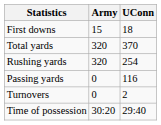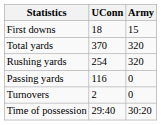columns swapped: (138, 12) <-> (104, 12)
